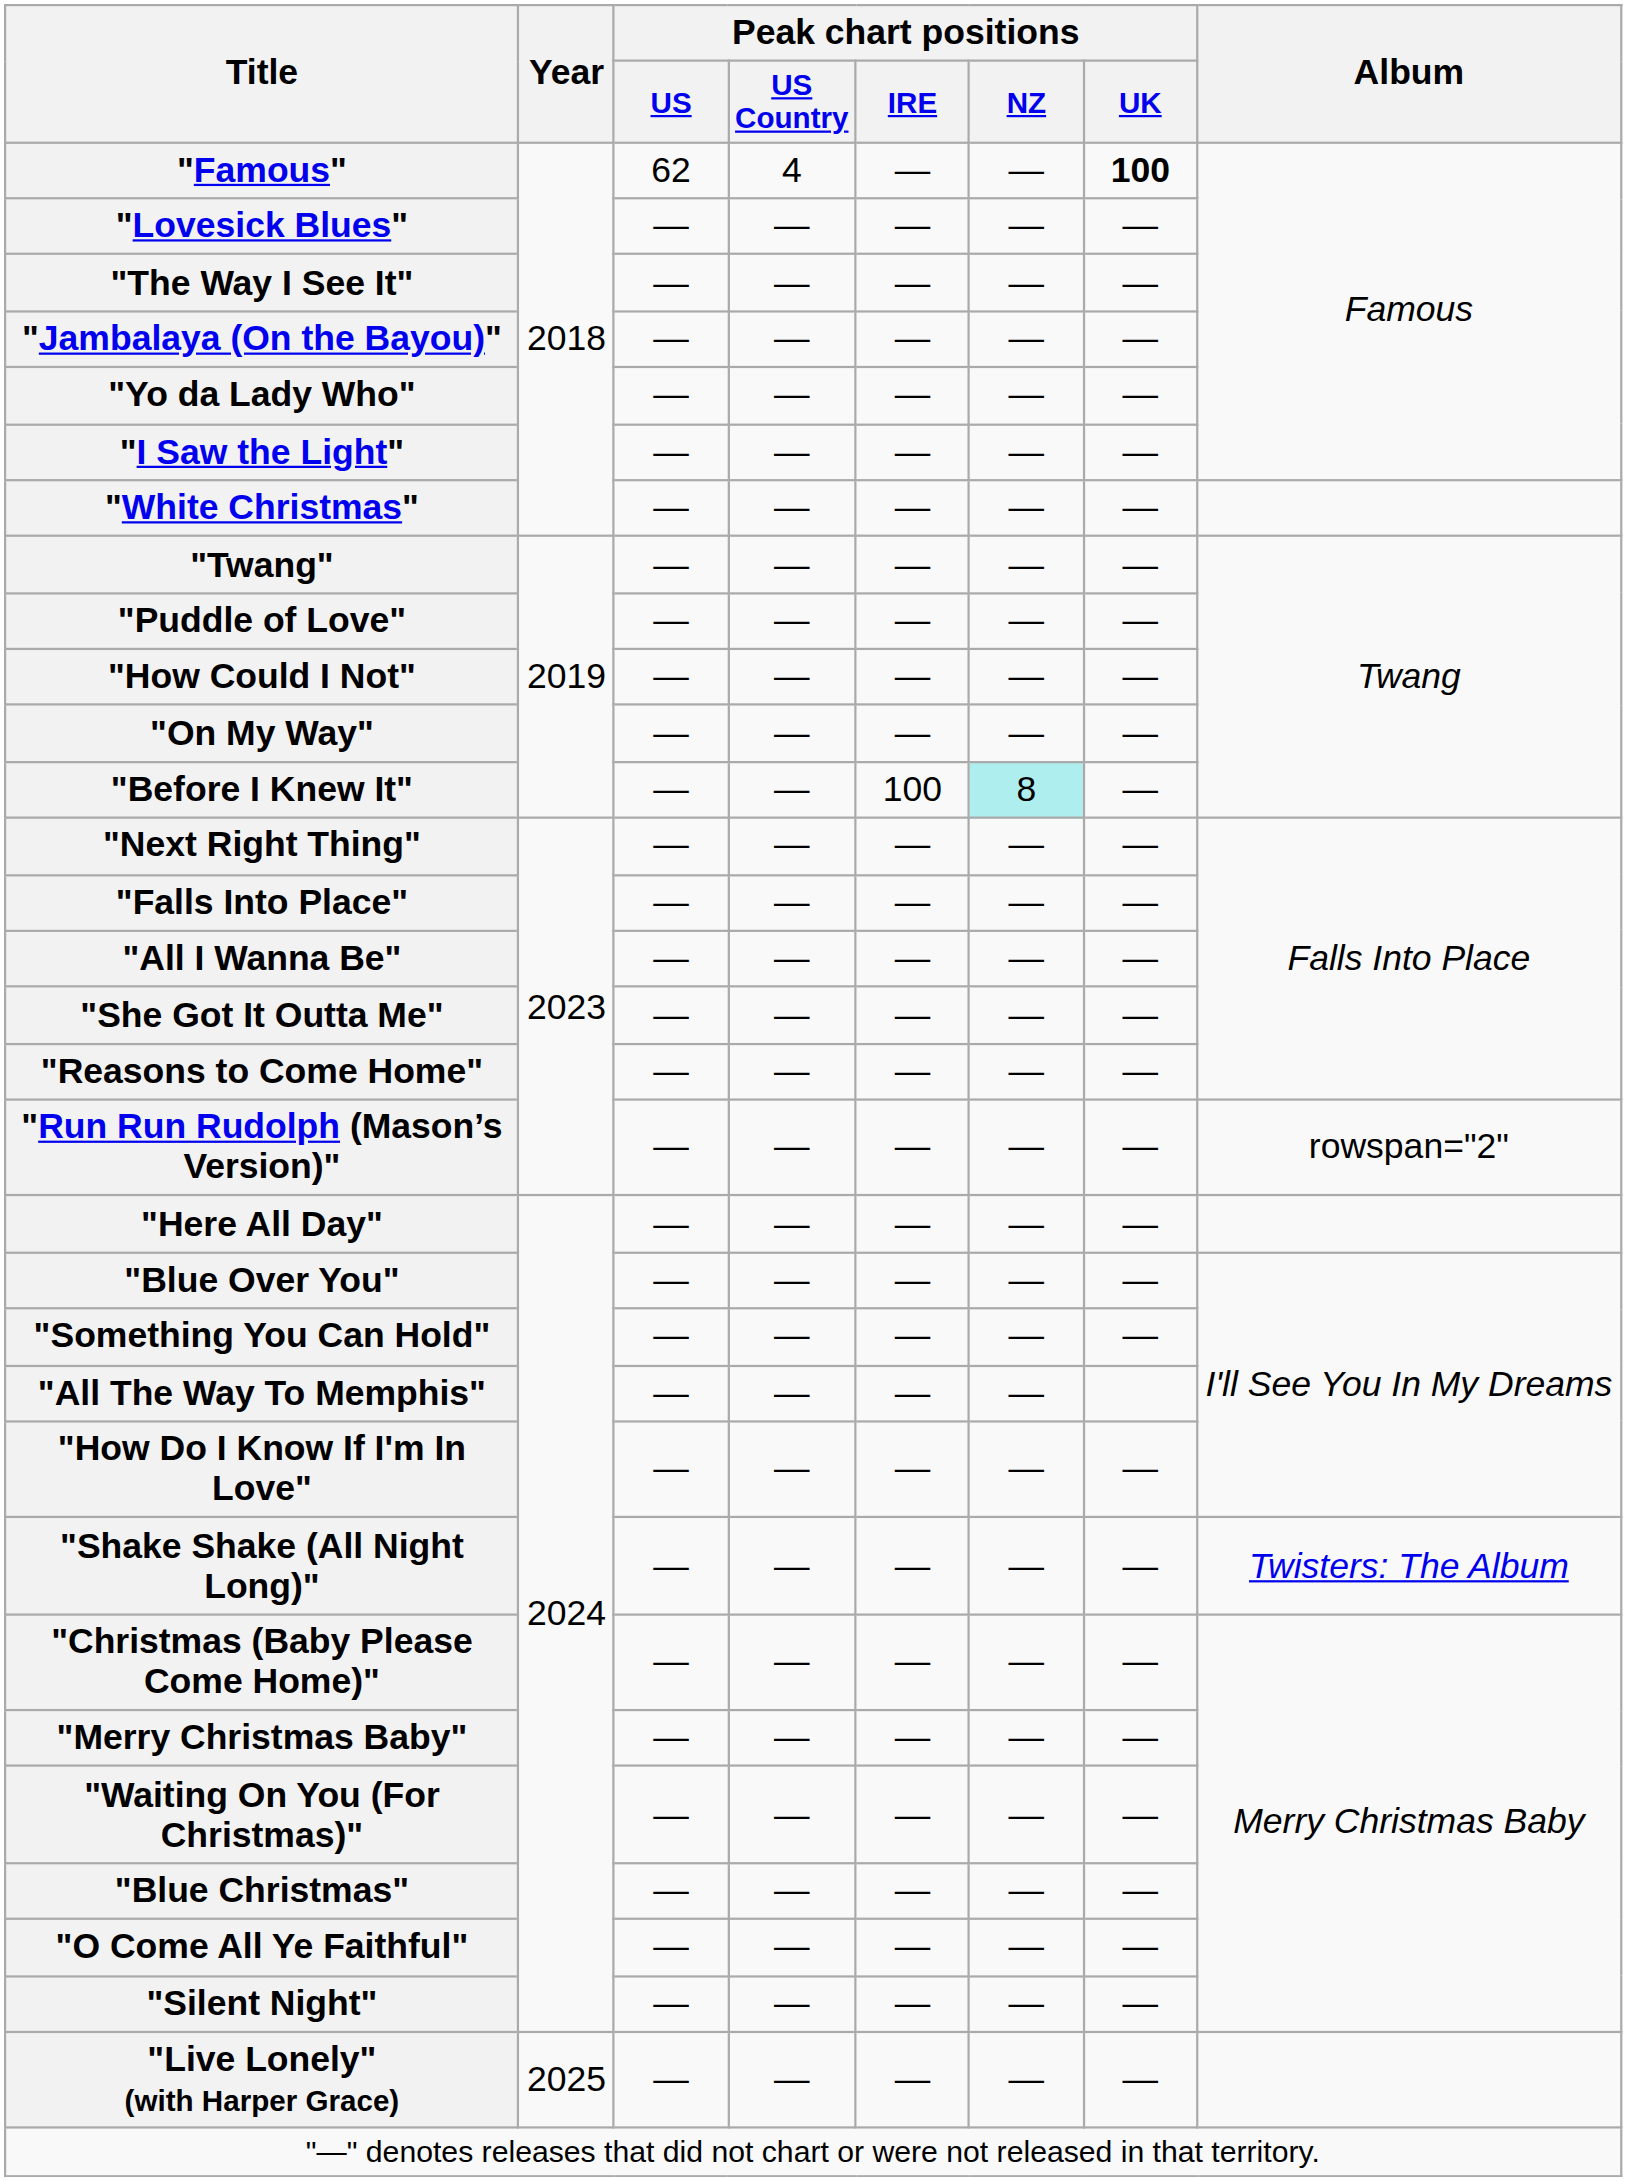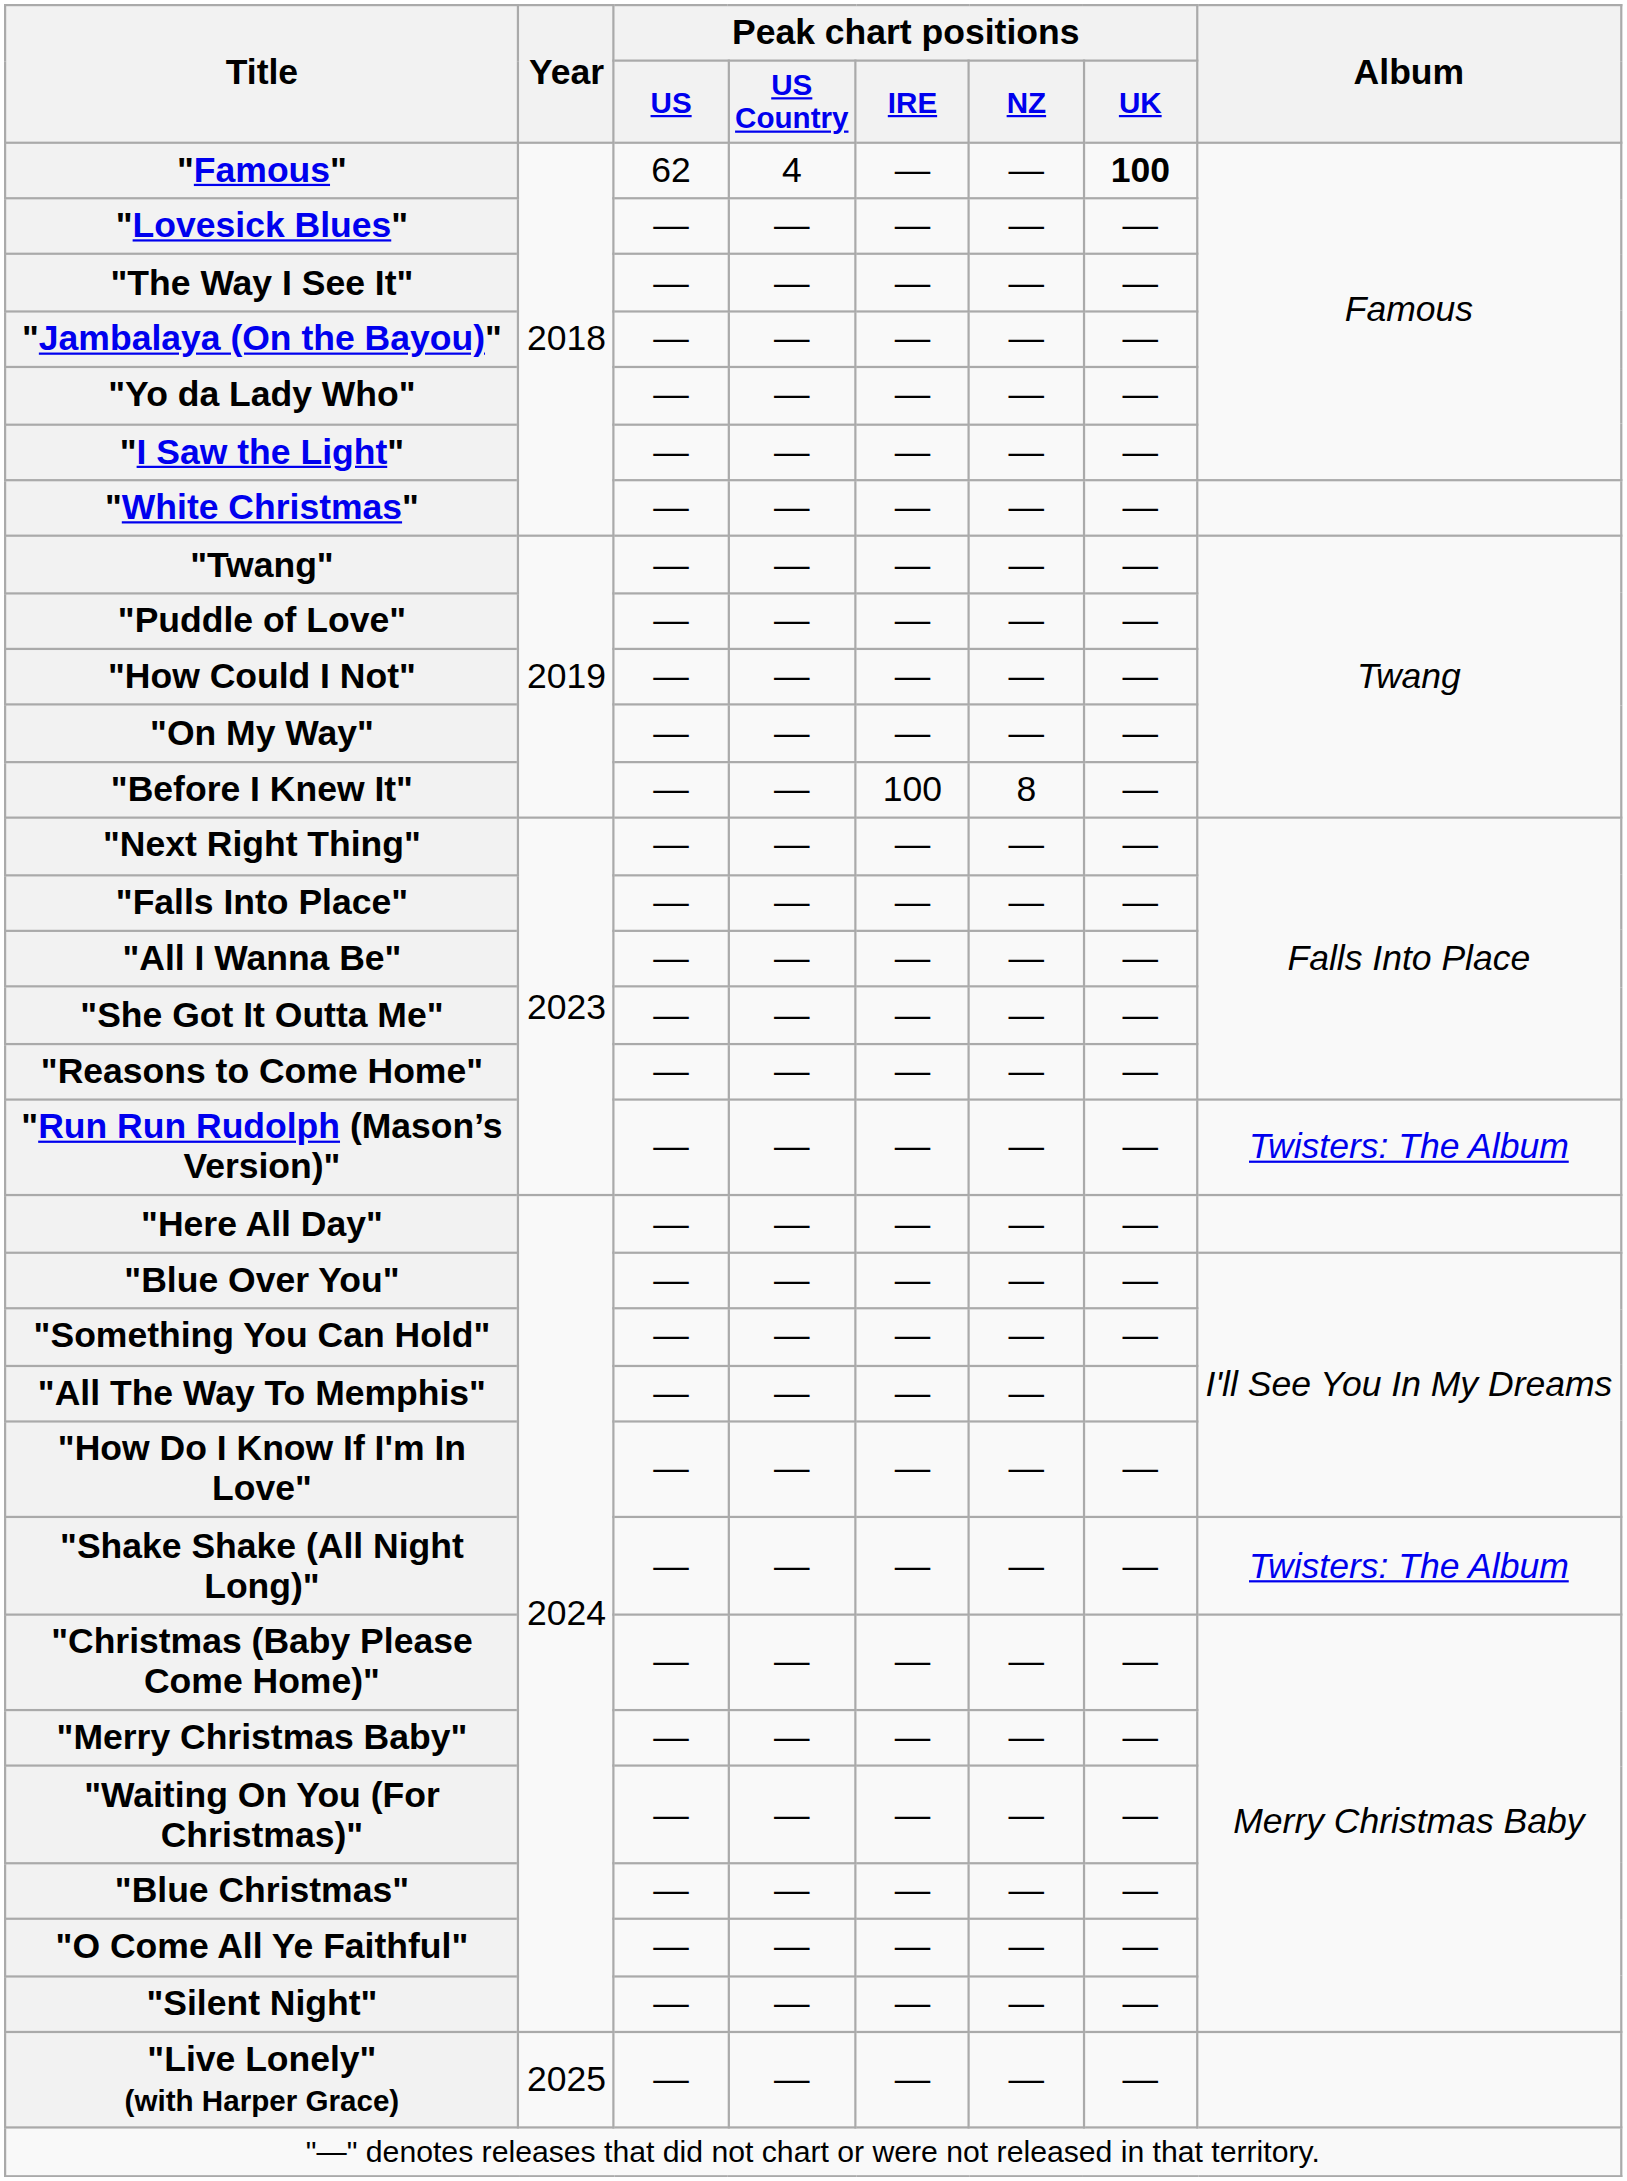(1026, 789) paleturquoise background -> (1026, 789) no background
(1409, 1147) rowspan="2" -> (1409, 1147) Twisters: The Album
